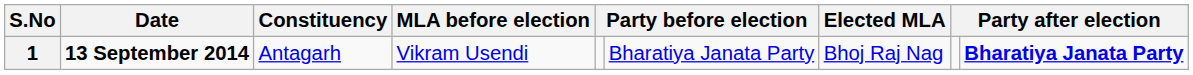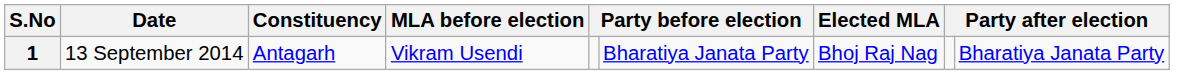(157, 52) bold -> (154, 52) normal
(1074, 52) bold -> (1061, 52) normal
